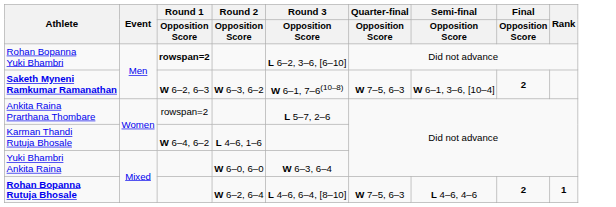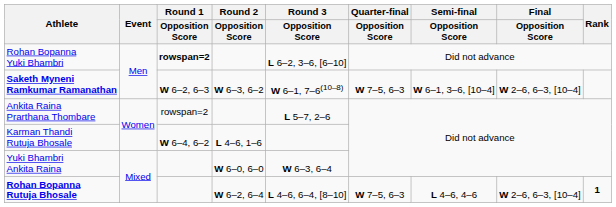(523, 85) 2 -> (540, 90) W 2–6, 6–3, [10–4]
(523, 190) 2 -> (540, 195) W 2–6, 6–3, [10–4]
